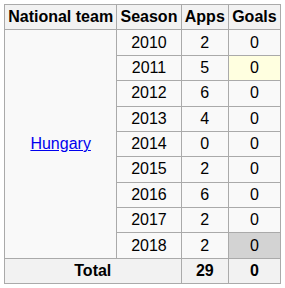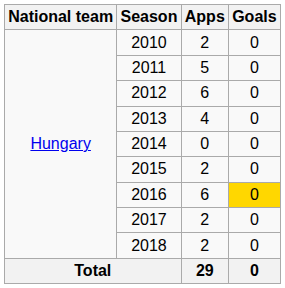(254, 67) lightyellow background -> (254, 67) no background
(254, 194) no background -> (254, 194) gold background
(254, 245) lightgrey background -> (254, 245) no background
